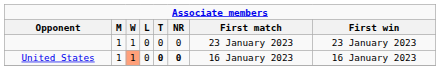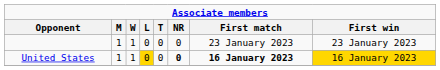(133, 58) lightsalmon background -> (133, 58) no background
(147, 58) no background -> (147, 58) gold background
(161, 58) bold -> (161, 58) normal
(251, 58) normal -> (251, 58) bold
(374, 58) no background -> (374, 58) gold background
